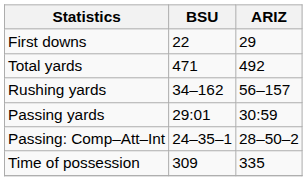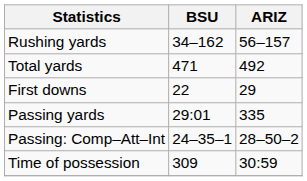rows swapped: (47, 41) <-> (57, 90)
(258, 114) 30:59 -> (252, 114) 335
(252, 163) 335 -> (258, 163) 30:59
